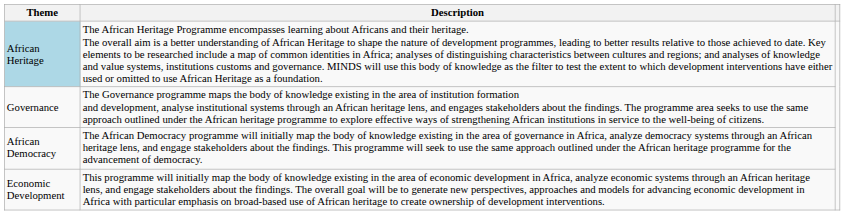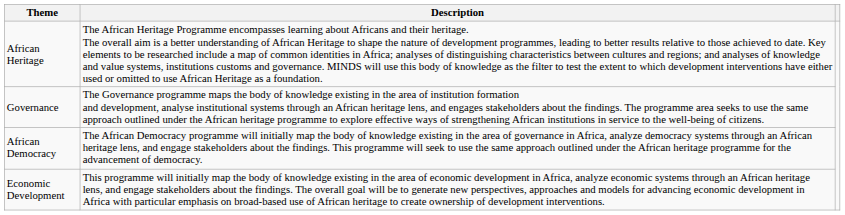(25, 54) lightblue background -> (25, 54) no background
